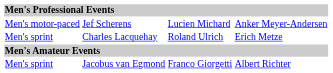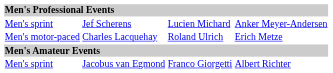(42, 23) Men's motor-paced -> (29, 23) Men's sprint
(29, 37) Men's sprint -> (42, 37) Men's motor-paced
